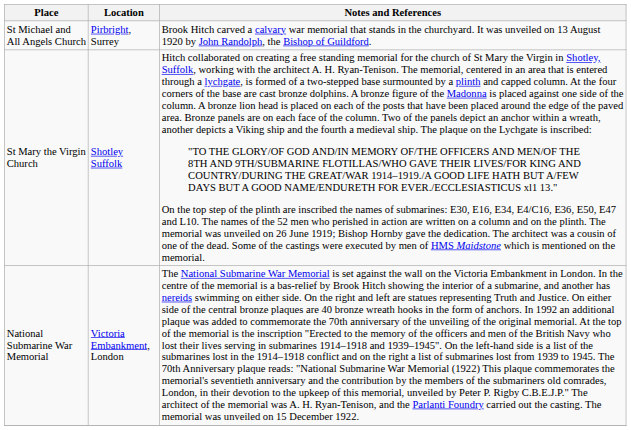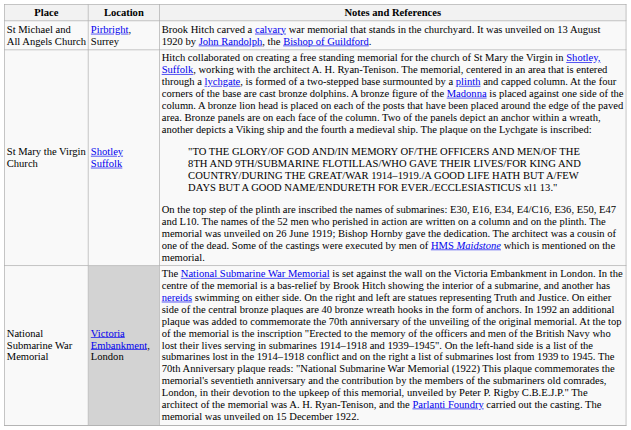(120, 345) no background -> (120, 345) lightgrey background
